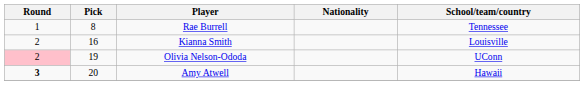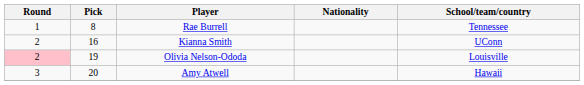(488, 42) Louisville -> (488, 42) UConn
(488, 57) UConn -> (488, 57) Louisville
(37, 73) bold -> (37, 73) normal
